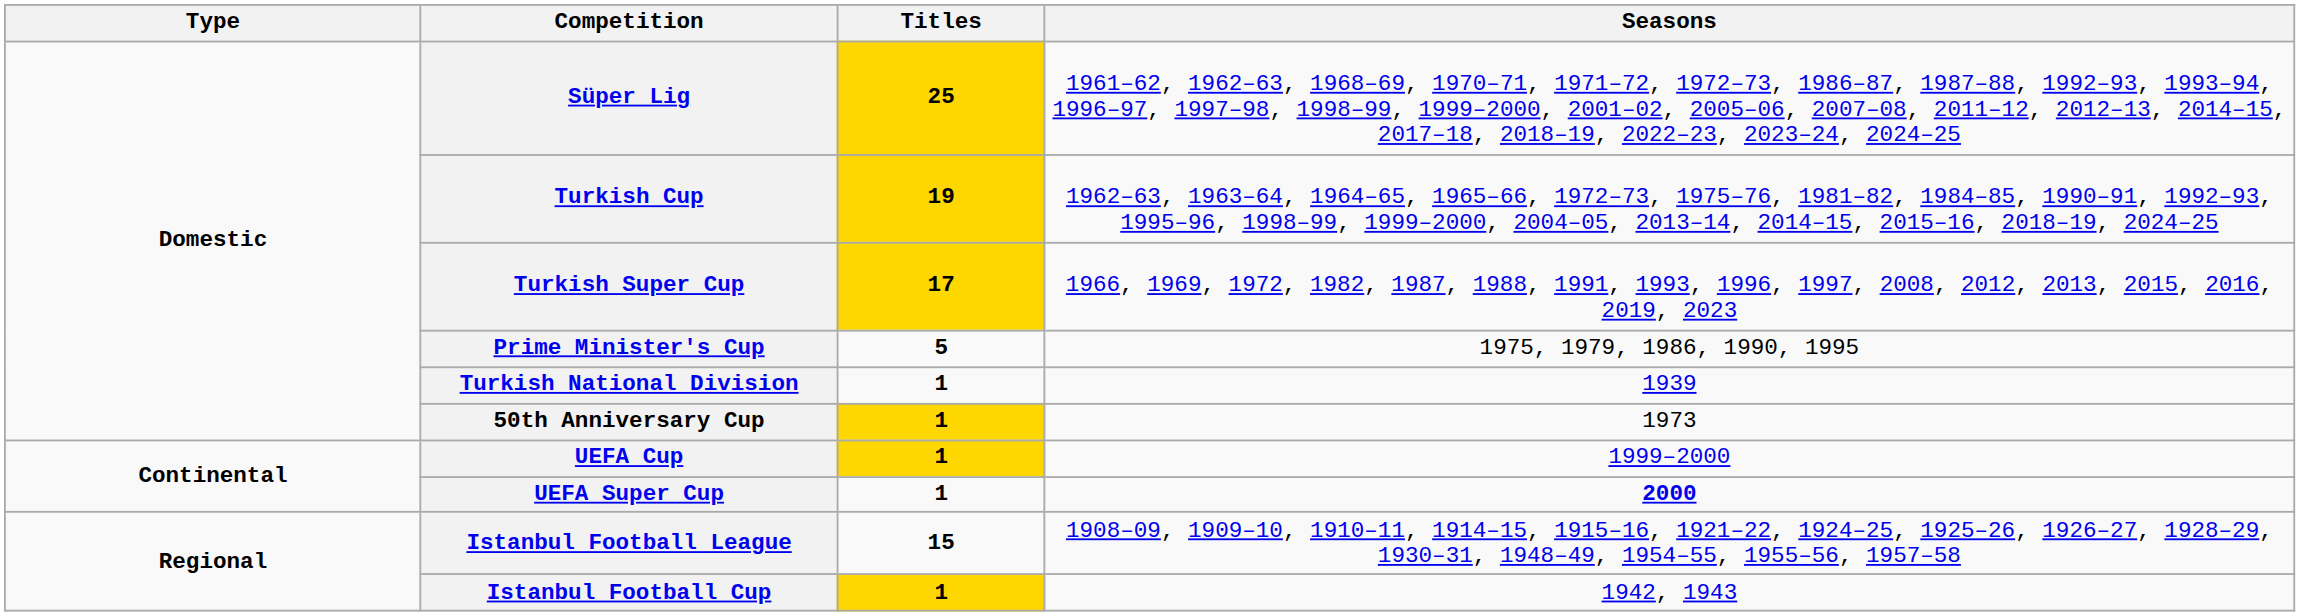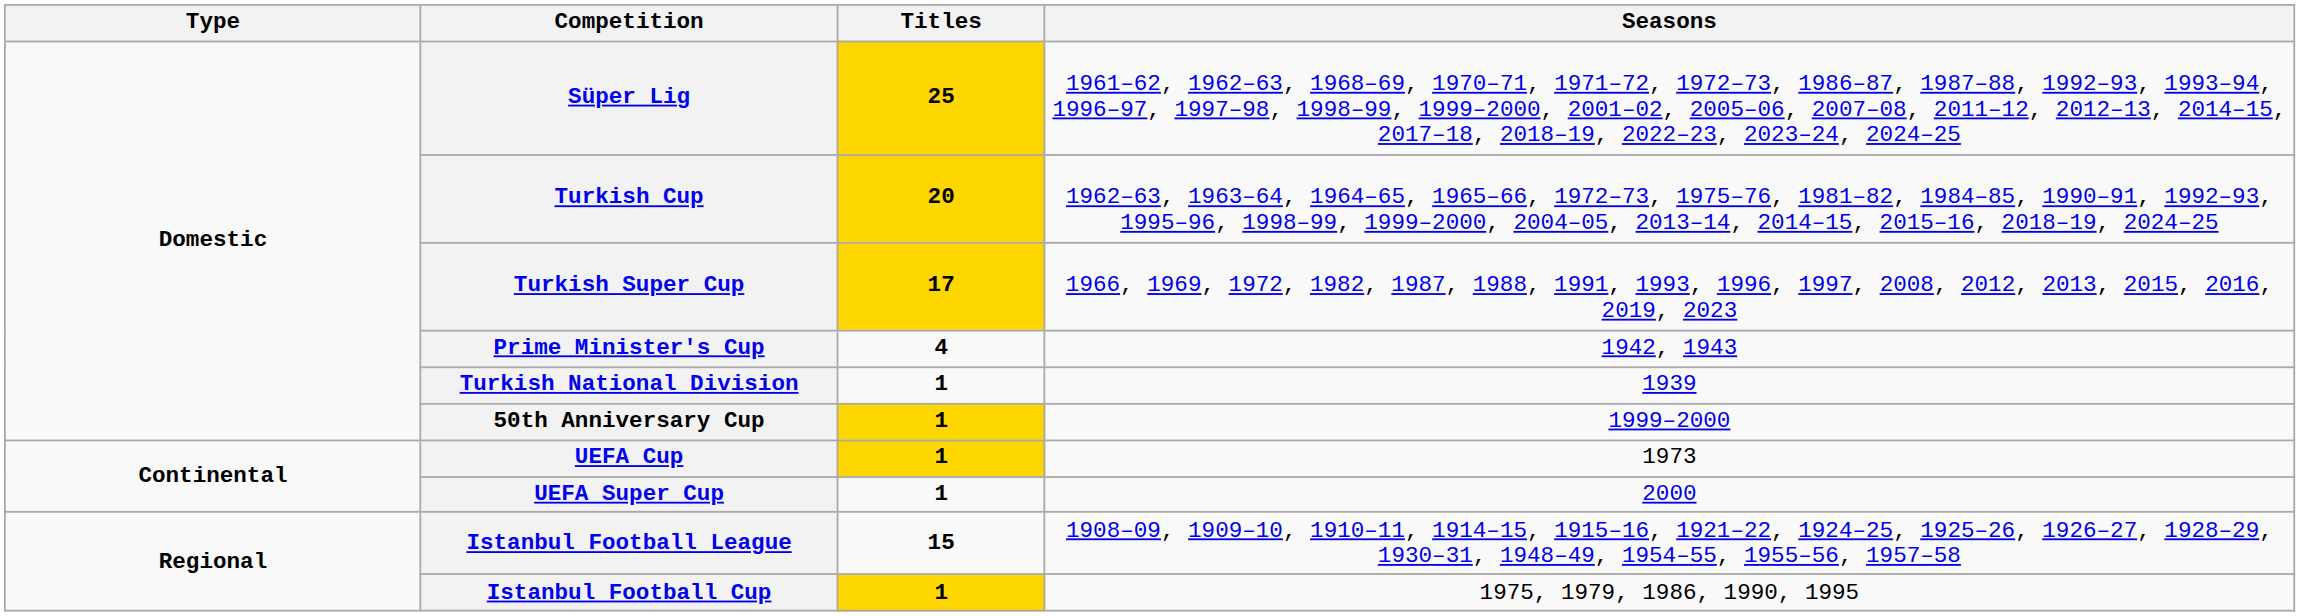(941, 199) 19 -> (941, 199) 20
(941, 349) 5 -> (941, 349) 4
(1669, 349) 1975, 1979, 1986, 1990, 1995 -> (1669, 349) 1942, 1943
(1669, 422) 1973 -> (1669, 422) 1999–2000
(1669, 458) 1999–2000 -> (1669, 458) 1973
(1669, 495) bold -> (1669, 495) normal
(1669, 593) 1942, 1943 -> (1669, 593) 1975, 1979, 1986, 1990, 1995
